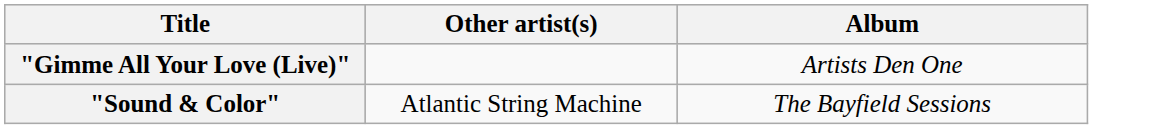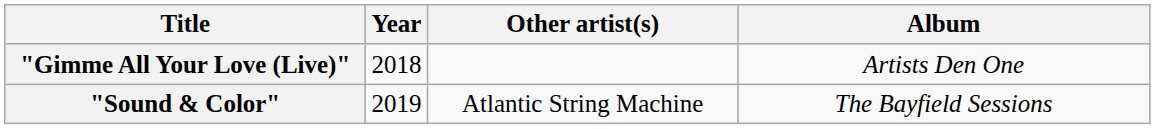+ column: (396, 24)
